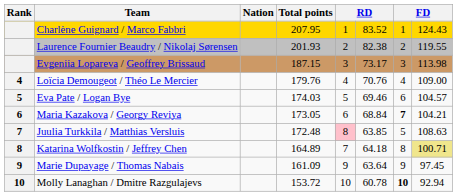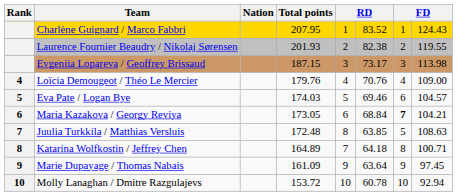(345, 132) pink background -> (345, 132) no background
(432, 149) khaki background -> (432, 149) no background
(403, 183) bold -> (403, 183) normal
